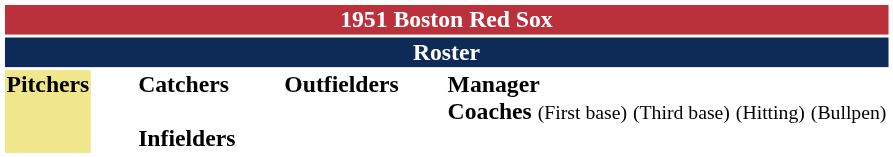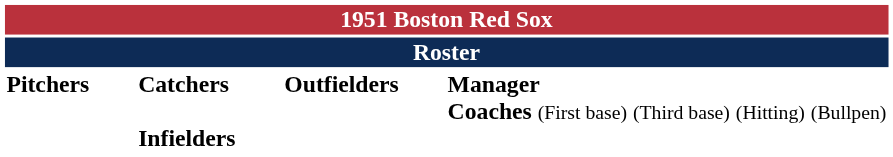(48, 84) khaki background -> (48, 84) no background
